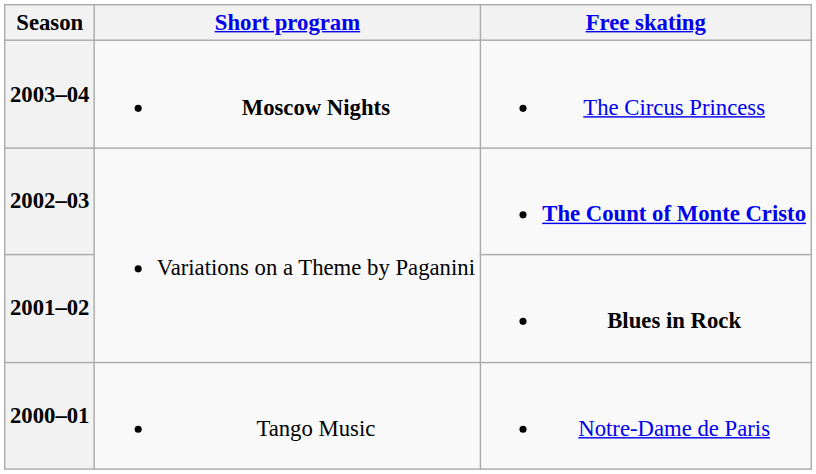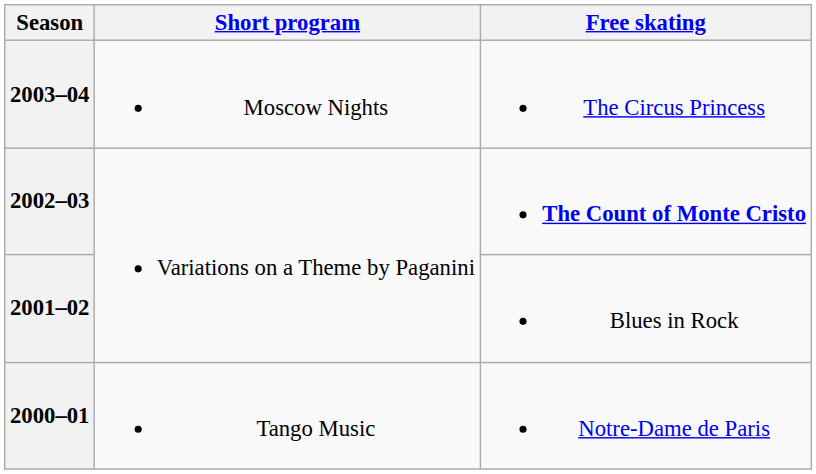(287, 107) bold -> (287, 107) normal
(646, 321) bold -> (646, 321) normal
